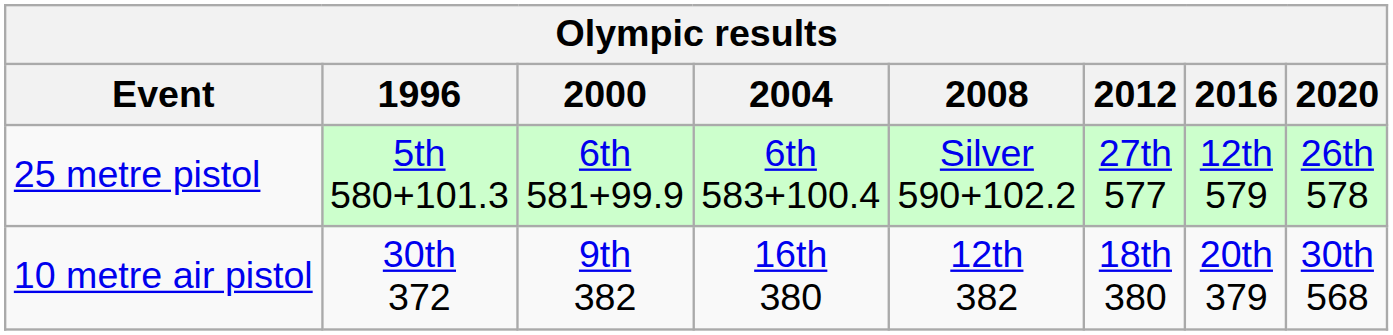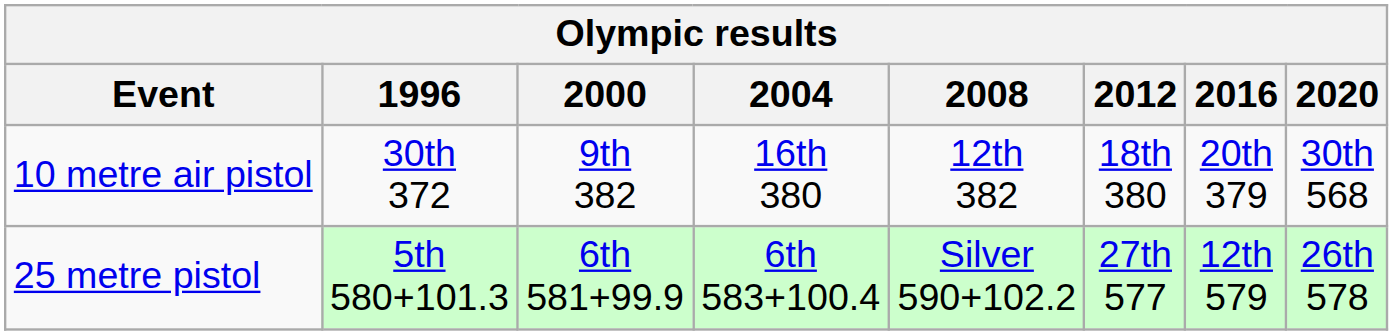rows swapped: (137, 174) <-> (163, 276)
